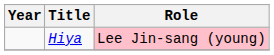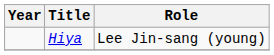(181, 39) pink background -> (181, 39) no background
